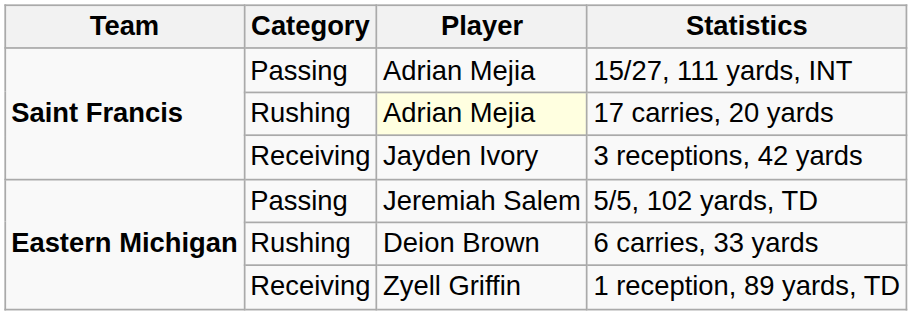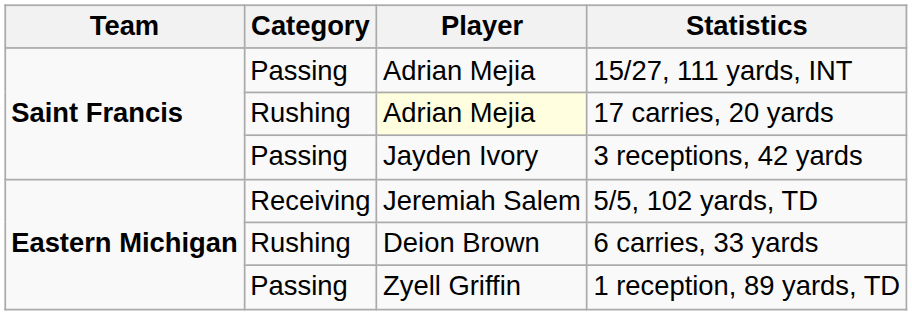(310, 156) Receiving -> (299, 156) Passing
(299, 200) Passing -> (310, 200) Receiving
(310, 286) Receiving -> (299, 286) Passing
